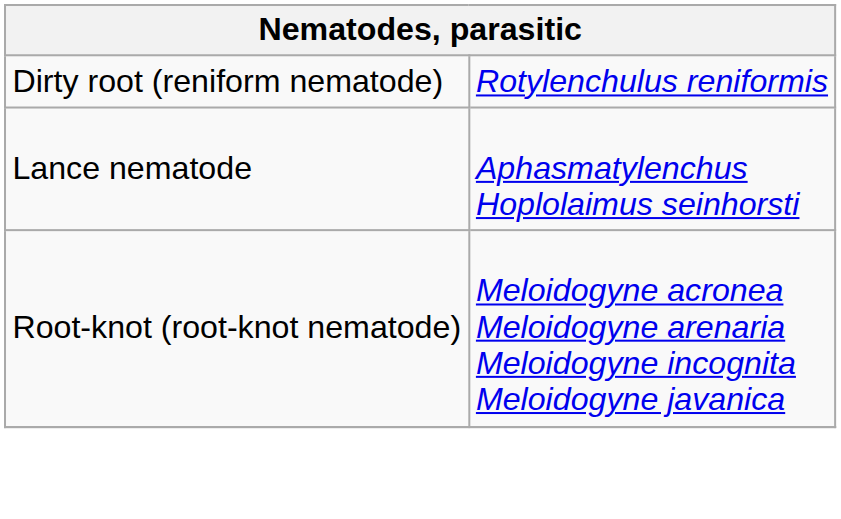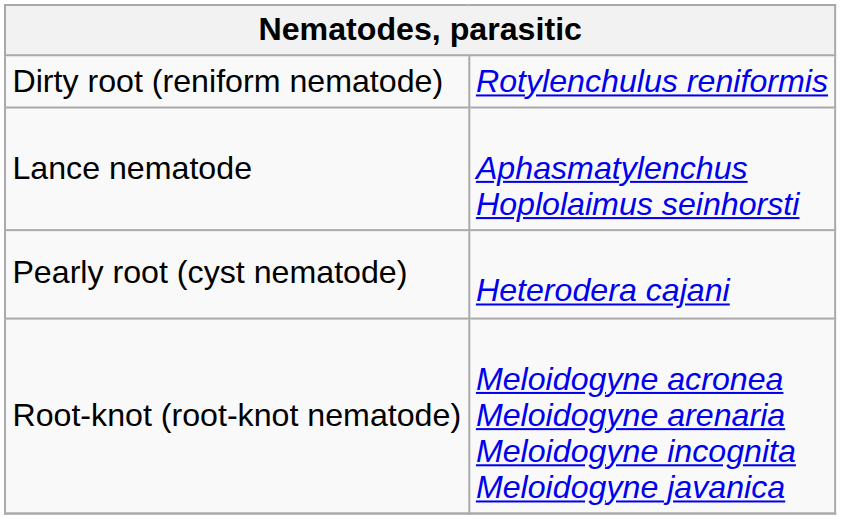+ row: (210, 273)
